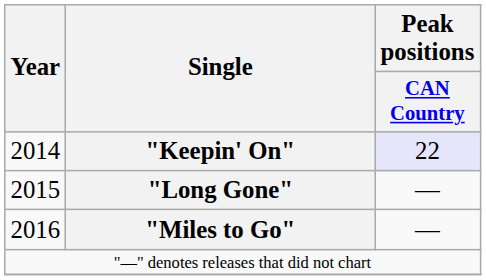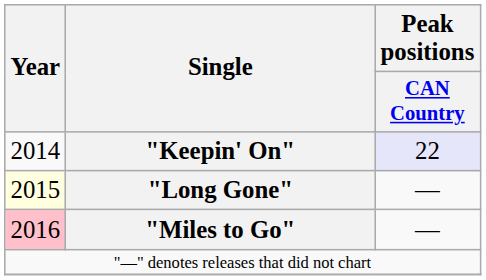(35, 190) no background -> (35, 190) lightyellow background
(35, 229) no background -> (35, 229) pink background
